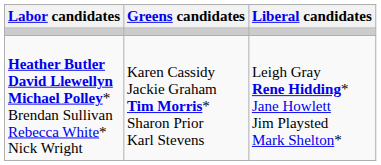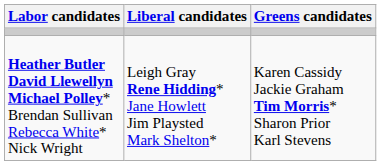columns swapped: (312, 16) <-> (186, 16)
